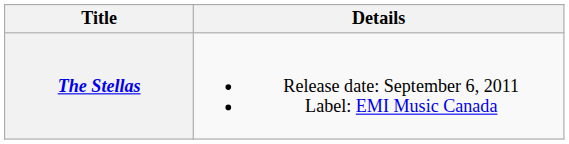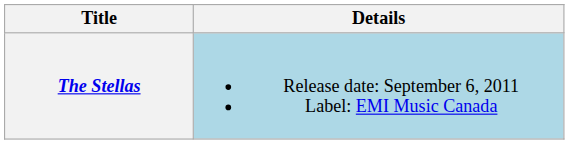(379, 96) no background -> (379, 96) lightblue background
